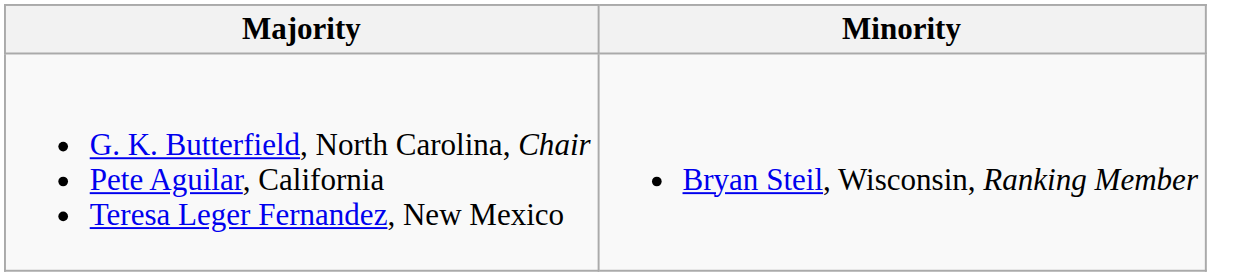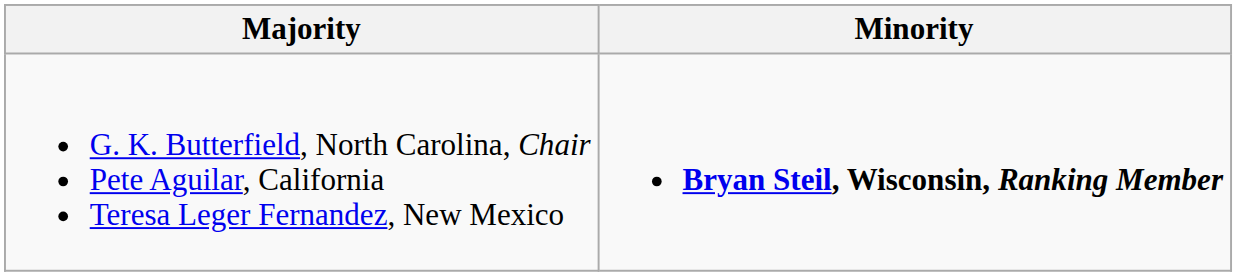(901, 180) normal -> (914, 180) bold
